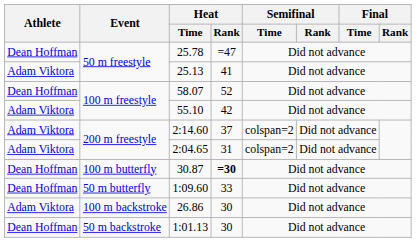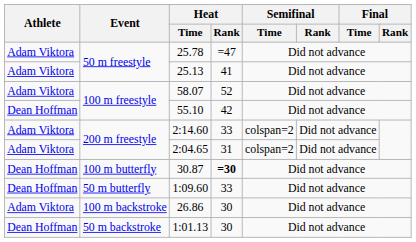(42, 52) Dean Hoffman -> (41, 52) Adam Viktora
(42, 91) Dean Hoffman -> (41, 91) Adam Viktora
(41, 110) Adam Viktora -> (42, 110) Dean Hoffman
(227, 130) 37 -> (227, 130) 33
